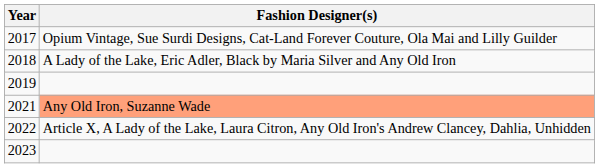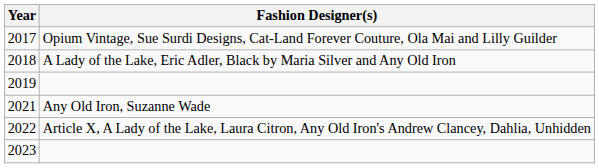(127, 106) lightsalmon background -> (127, 106) no background
